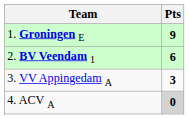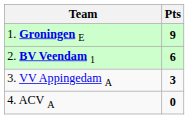(173, 102) lightgrey background -> (173, 102) no background
